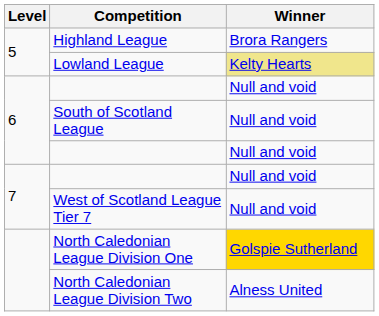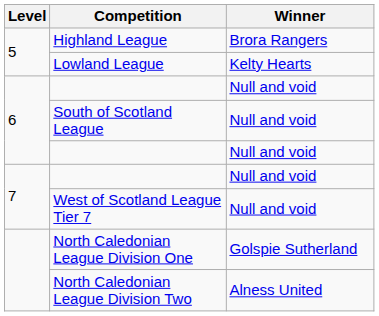(270, 64) khaki background -> (270, 64) no background
(293, 249) gold background -> (293, 249) no background
